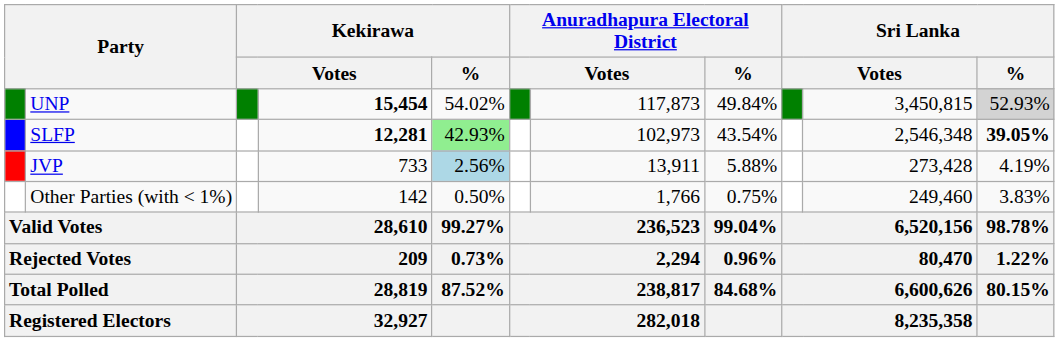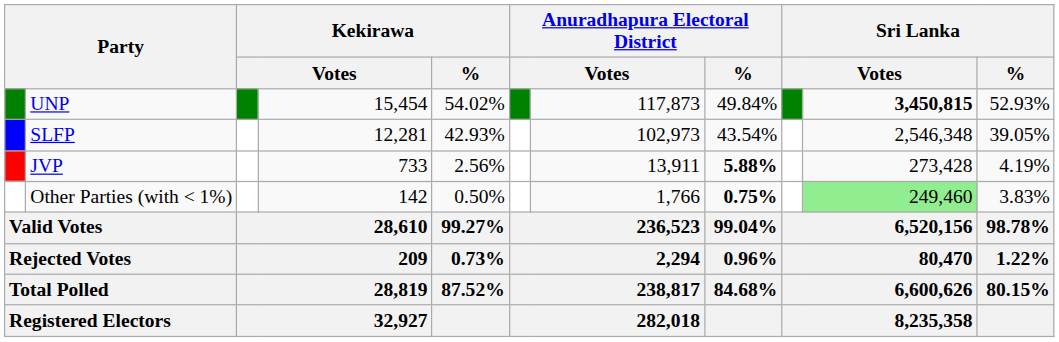(401, 103) bold -> (401, 103) normal
(933, 103) normal -> (933, 103) bold
(1020, 103) lightgrey background -> (1020, 103) no background
(401, 134) bold -> (401, 134) normal
(475, 134) lightgreen background -> (475, 134) no background
(1018, 134) bold -> (1020, 134) normal
(479, 165) lightblue background -> (479, 165) no background
(752, 165) normal -> (750, 165) bold
(752, 196) normal -> (750, 196) bold
(941, 196) no background -> (941, 196) lightgreen background
